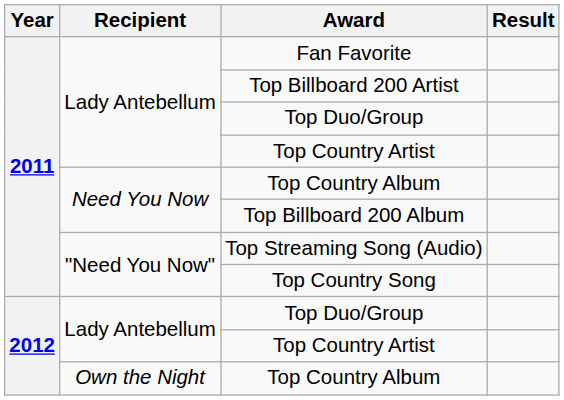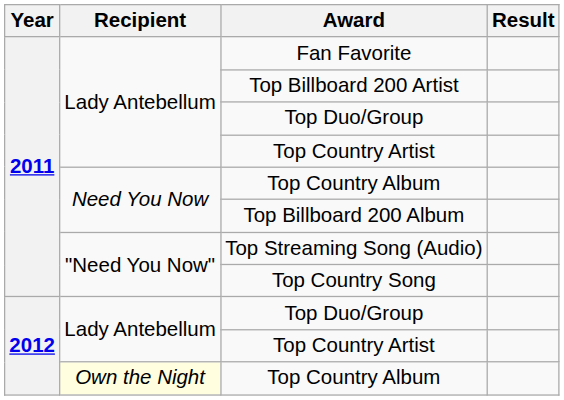(140, 378) no background -> (140, 378) lightyellow background
